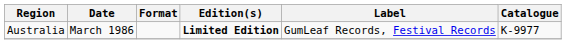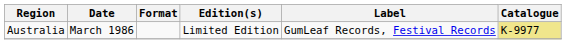(231, 30) bold -> (231, 30) normal
(520, 30) no background -> (520, 30) khaki background
